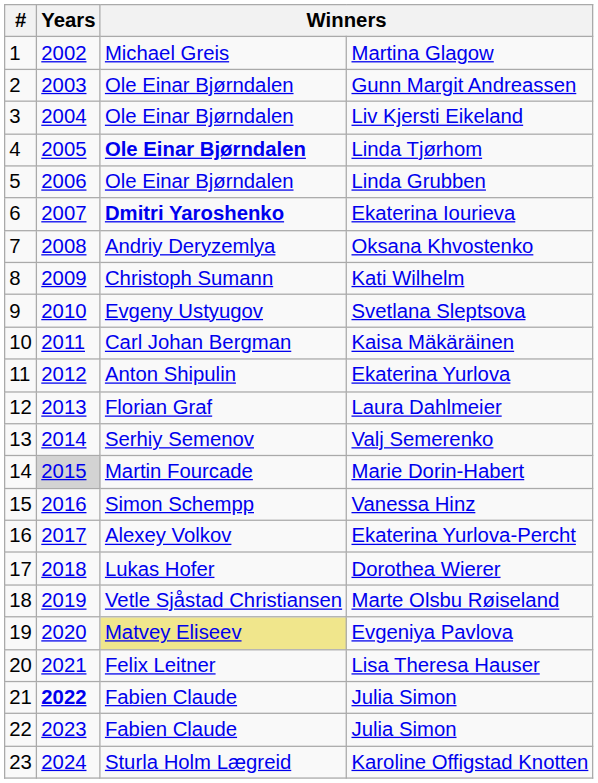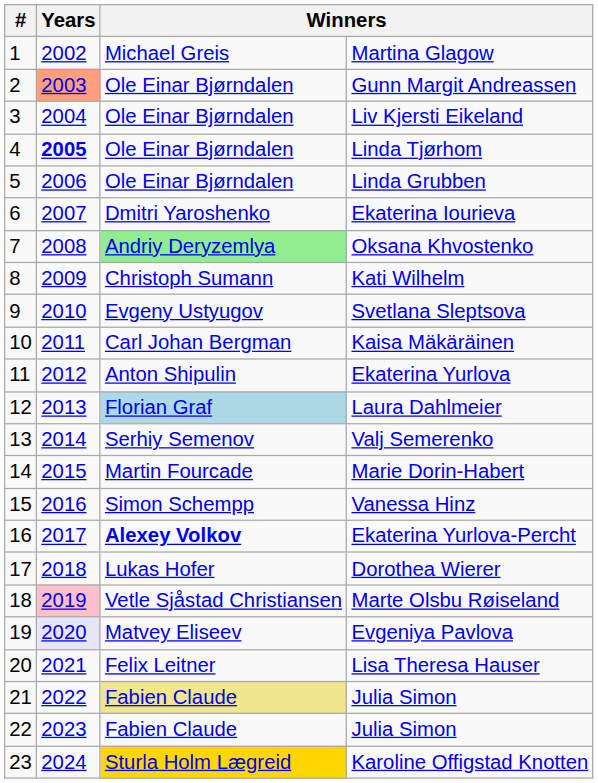(64, 85) no background -> (64, 85) lightsalmon background
(64, 149) normal -> (64, 149) bold
(205, 149) bold -> (199, 149) normal
(194, 213) bold -> (188, 213) normal
(190, 246) no background -> (190, 246) lightgreen background
(159, 407) no background -> (159, 407) lightblue background
(64, 471) lightgrey background -> (64, 471) no background
(168, 536) normal -> (173, 536) bold
(64, 600) no background -> (64, 600) pink background
(64, 632) no background -> (64, 632) lavender background
(173, 632) khaki background -> (173, 632) no background
(64, 697) bold -> (64, 697) normal
(171, 697) no background -> (171, 697) khaki background
(198, 761) no background -> (198, 761) gold background
